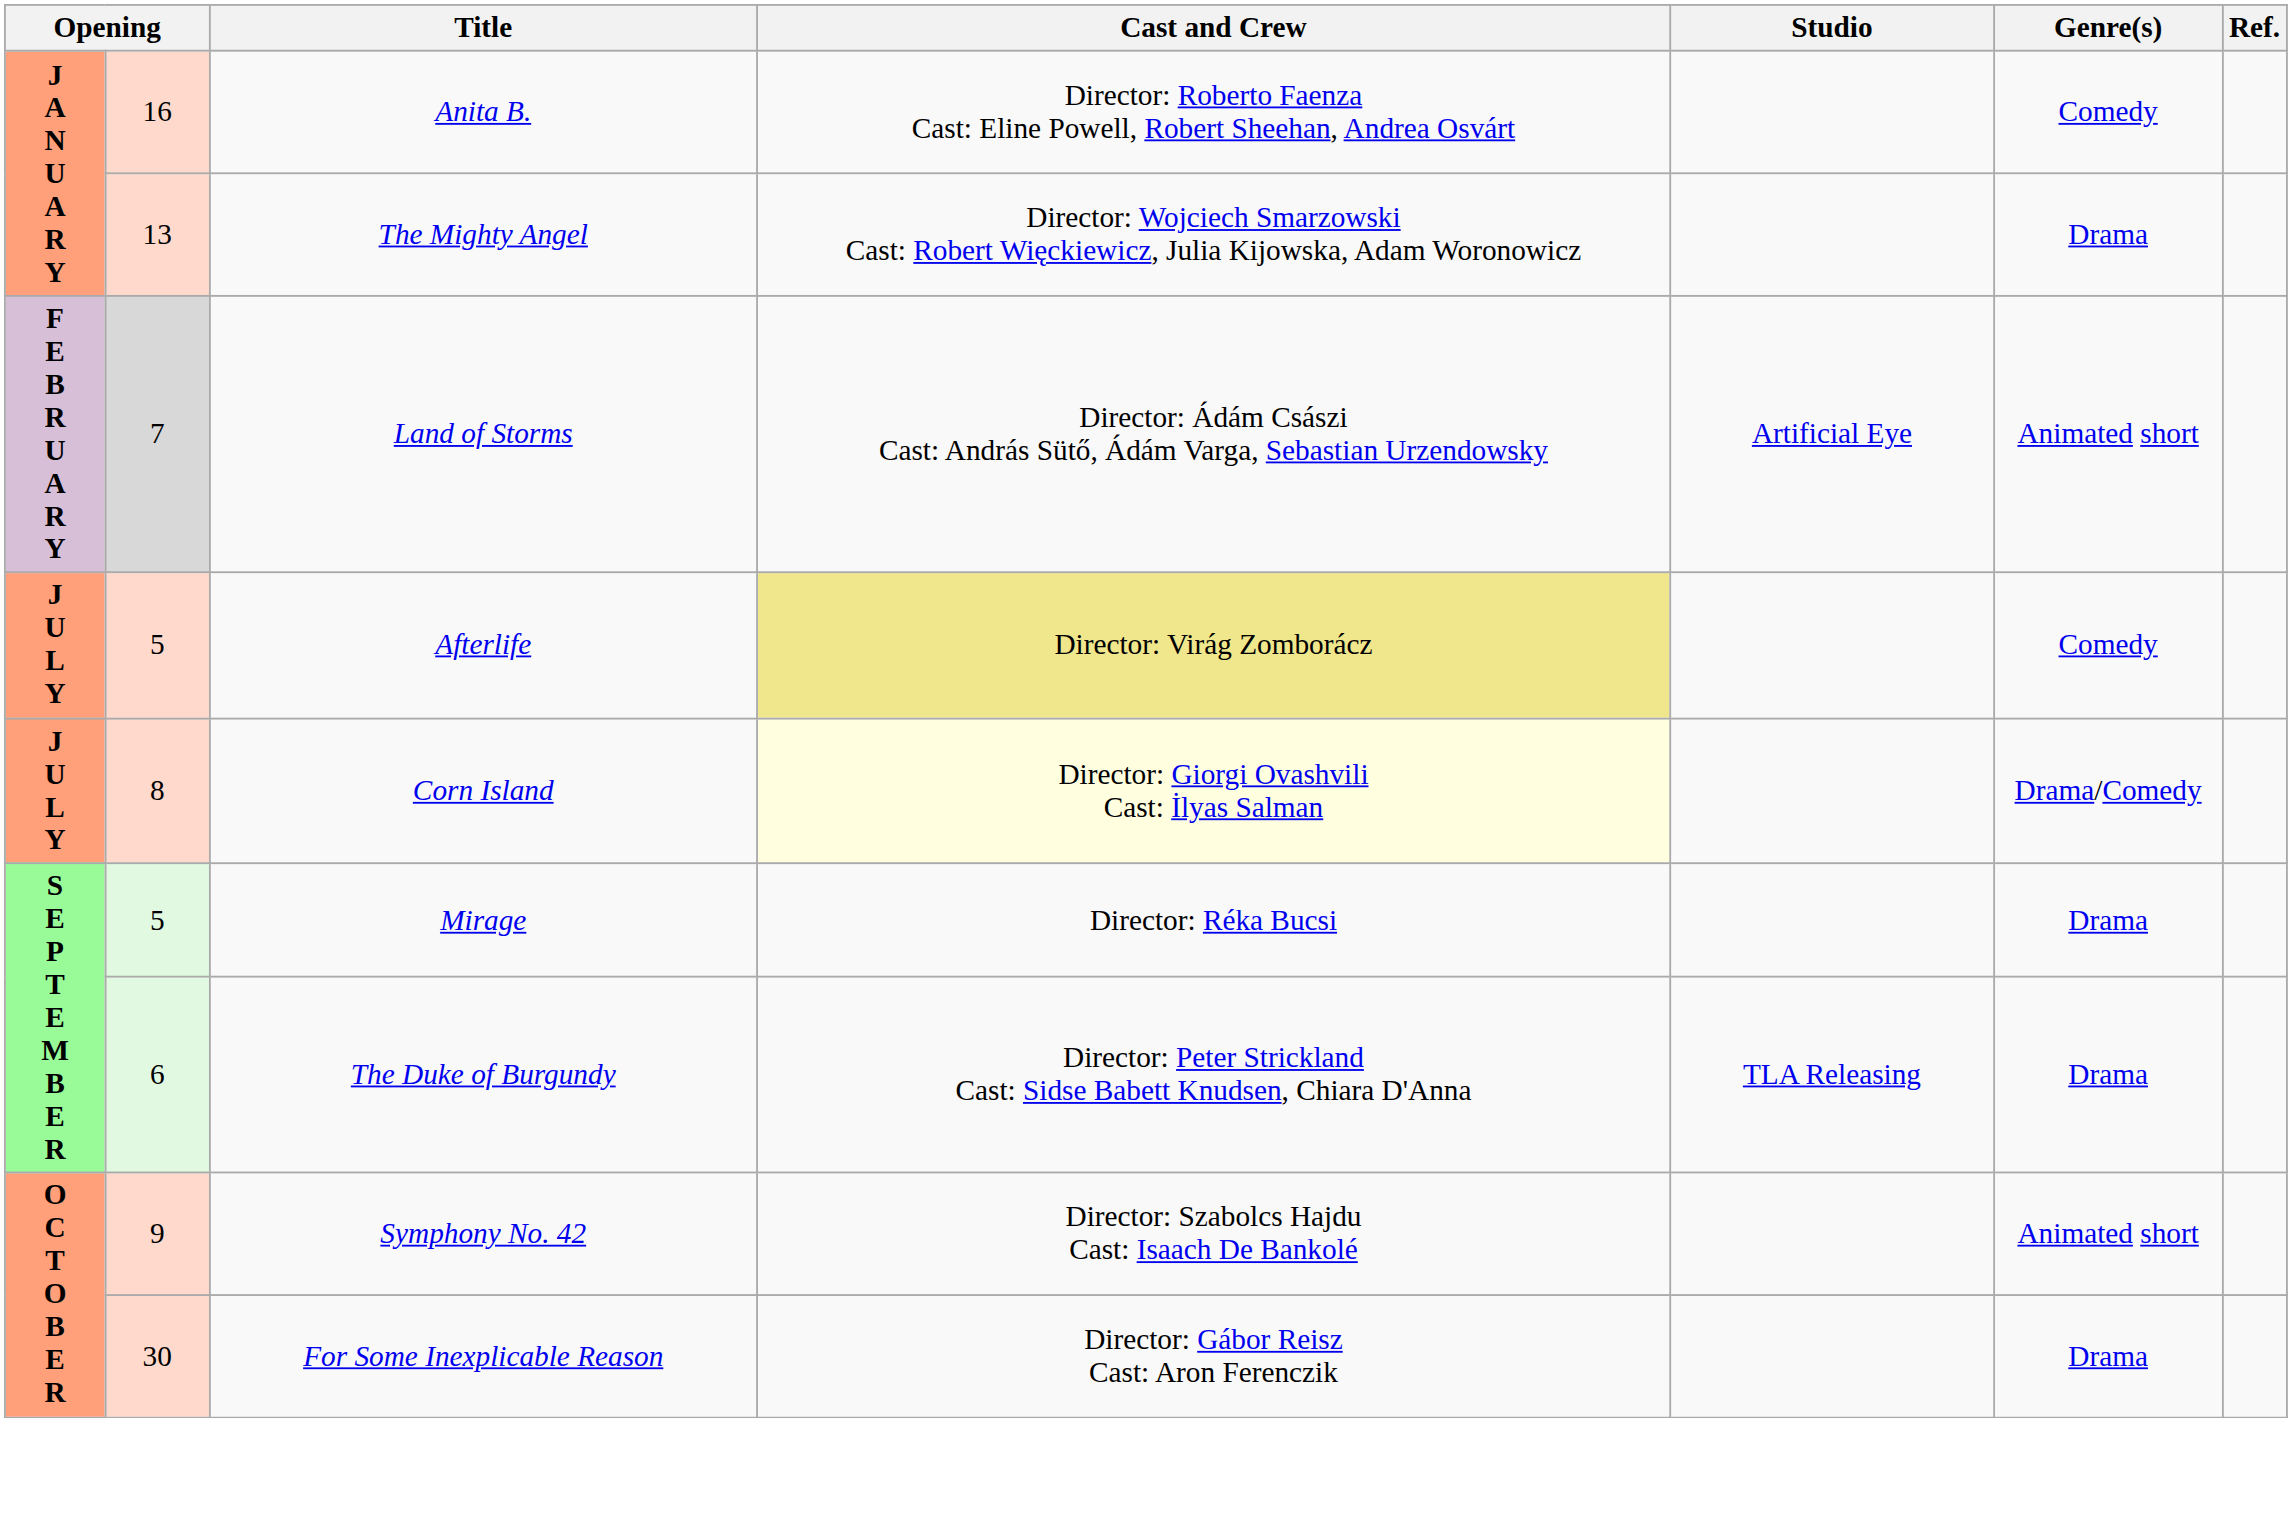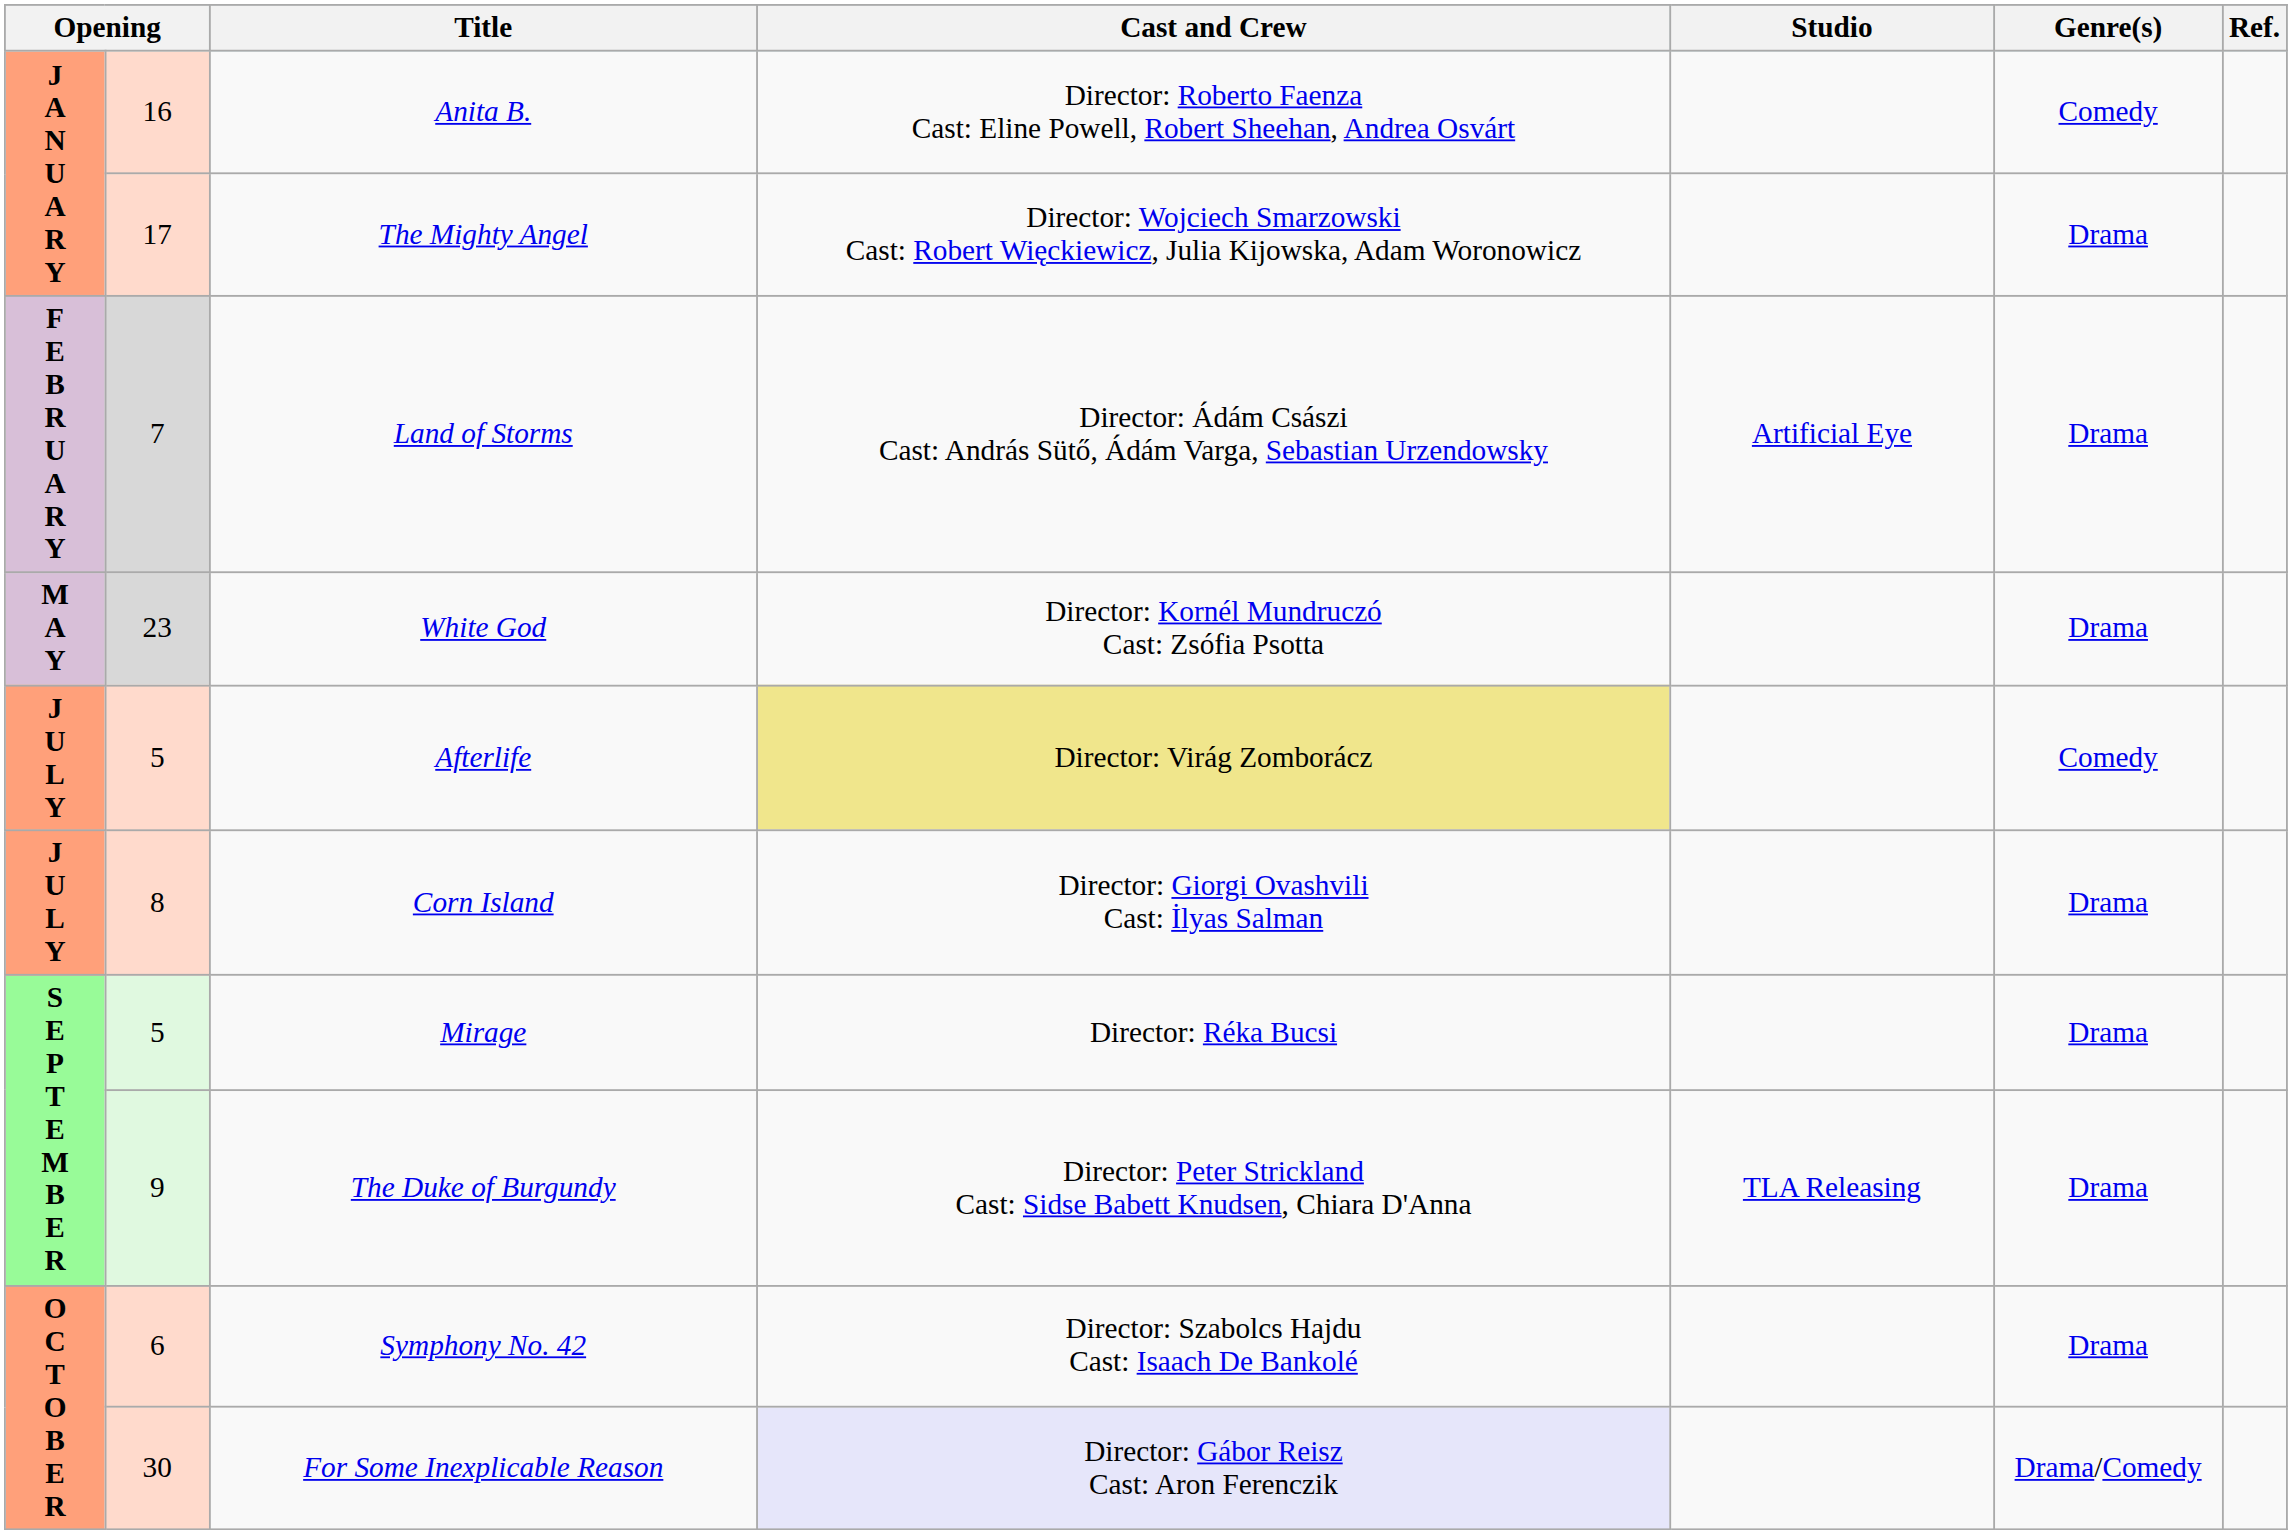(157, 233) 13 -> (157, 233) 17
(2108, 433) Animated short -> (2108, 433) Drama
+ row: (483, 628)
(1213, 789) lightyellow background -> (1213, 902) no background
(2108, 789) Drama/Comedy -> (2108, 902) Drama
(157, 1074) 6 -> (157, 1187) 9
(157, 1233) 9 -> (157, 1345) 6
(2108, 1233) Animated short -> (2108, 1345) Drama
(1213, 1355) no background -> (1213, 1467) lavender background
(2108, 1355) Drama -> (2108, 1467) Drama/Comedy
